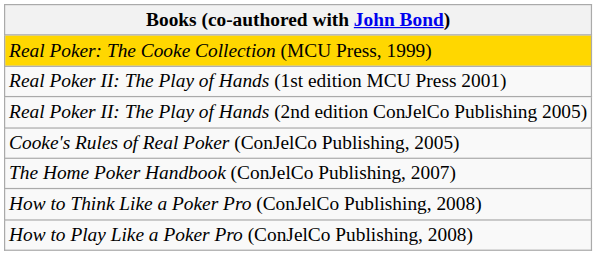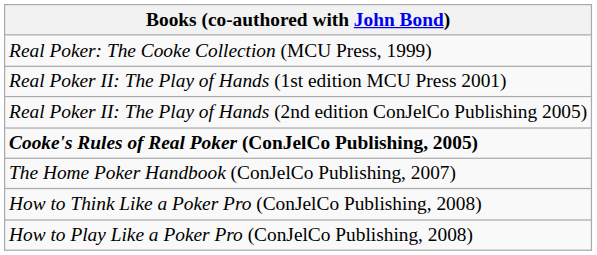(220, 50) gold background -> (220, 50) no background
(234, 142) normal -> (244, 142) bold
